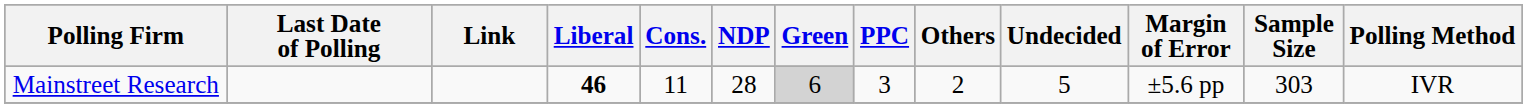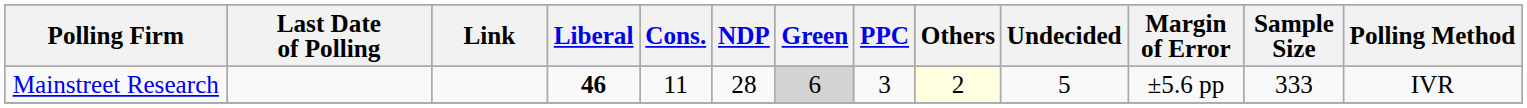(958, 84) no background -> (958, 84) lightyellow background
(1294, 84) 303 -> (1294, 84) 333
